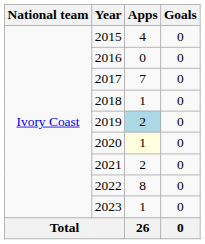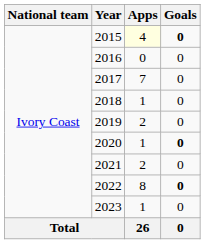(143, 36) no background -> (143, 36) lightyellow background
(180, 36) normal -> (180, 36) bold
(143, 121) lightblue background -> (143, 121) no background
(143, 143) lightyellow background -> (143, 143) no background
(180, 143) normal -> (180, 143) bold
(180, 185) normal -> (180, 185) bold
